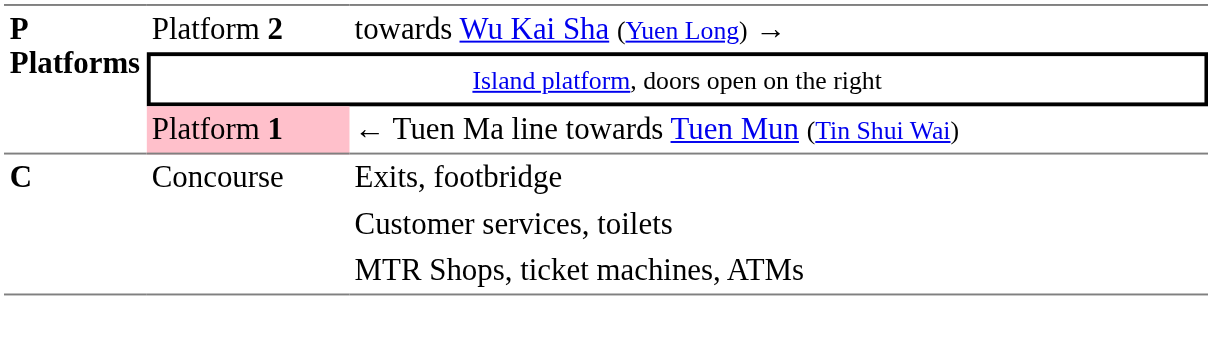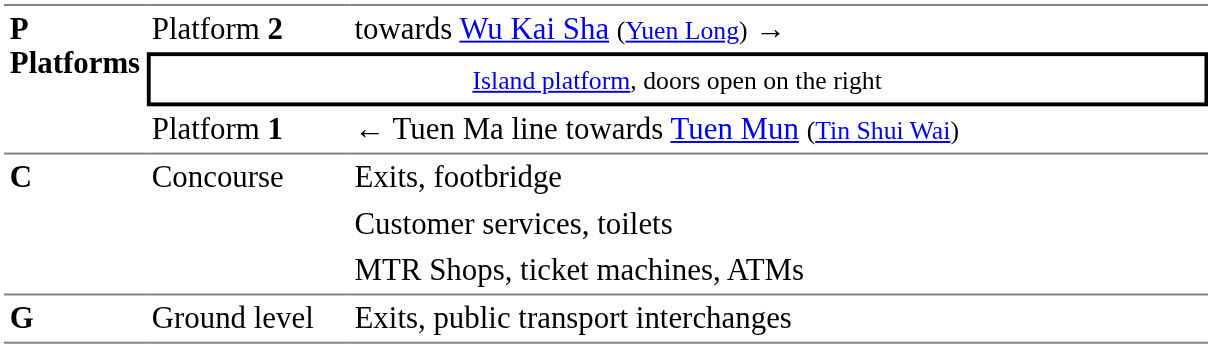(217, 128) pink background -> (217, 128) no background
+ row: (573, 318)
